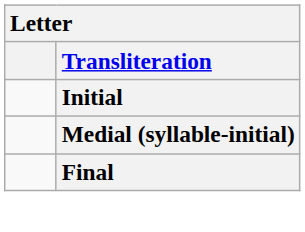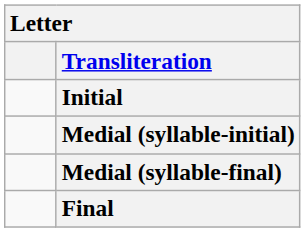+ row: (172, 171)
